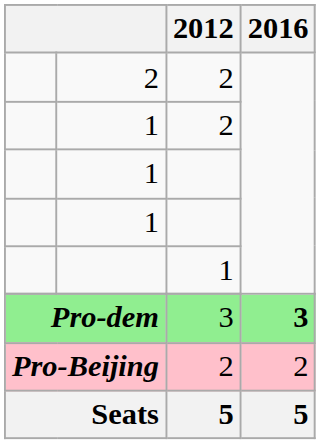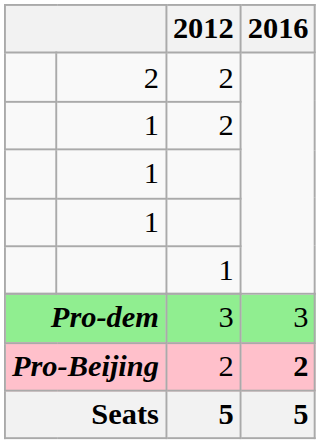(301, 317) bold -> (301, 317) normal
(301, 366) normal -> (301, 366) bold
